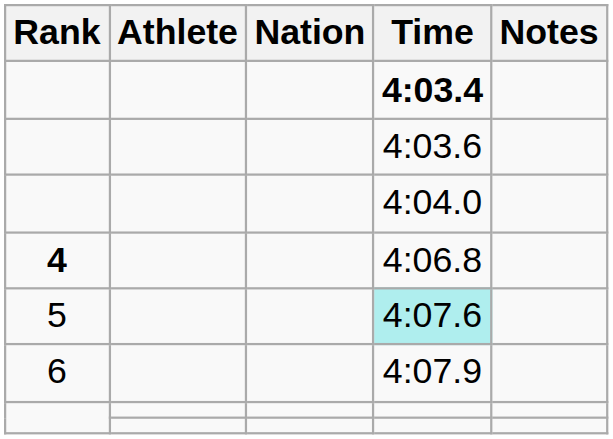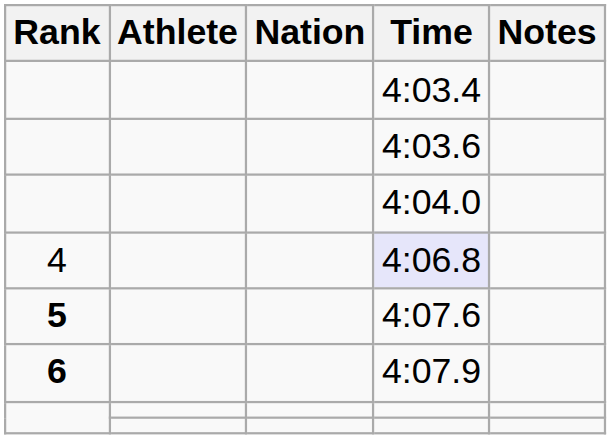(432, 89) bold -> (431, 89) normal
(57, 259) bold -> (57, 259) normal
(432, 259) no background -> (431, 259) lavender background
(57, 315) normal -> (57, 315) bold
(432, 315) paleturquoise background -> (431, 315) no background
(57, 372) normal -> (57, 372) bold
